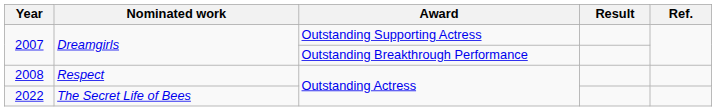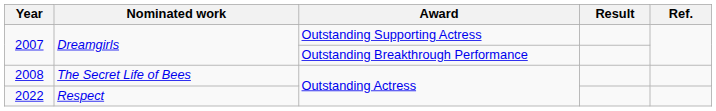(81, 75) Respect -> (124, 75) The Secret Life of Bees
(124, 95) The Secret Life of Bees -> (81, 95) Respect
